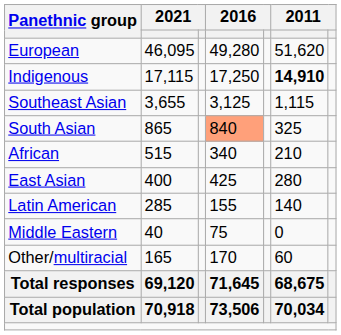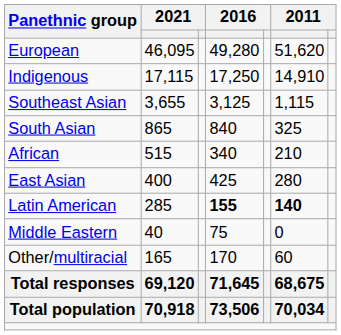(299, 76) bold -> (299, 76) normal
(223, 128) lightsalmon background -> (223, 128) no background
(223, 206) normal -> (223, 206) bold
(288, 206) normal -> (288, 206) bold
